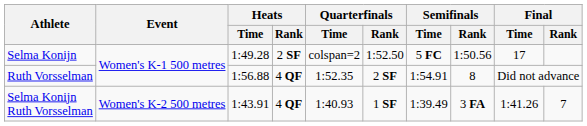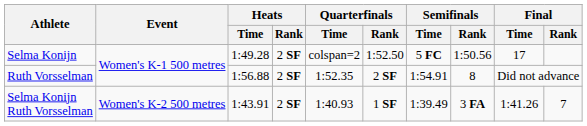(289, 76) 4 QF -> (289, 76) 2 SF
(289, 104) 4 QF -> (289, 104) 2 SF
